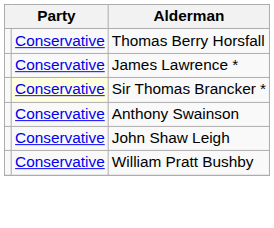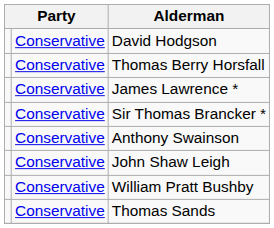+ row: (164, 41)
(60, 89) lightyellow background -> (60, 114) no background
+ row: (163, 211)
